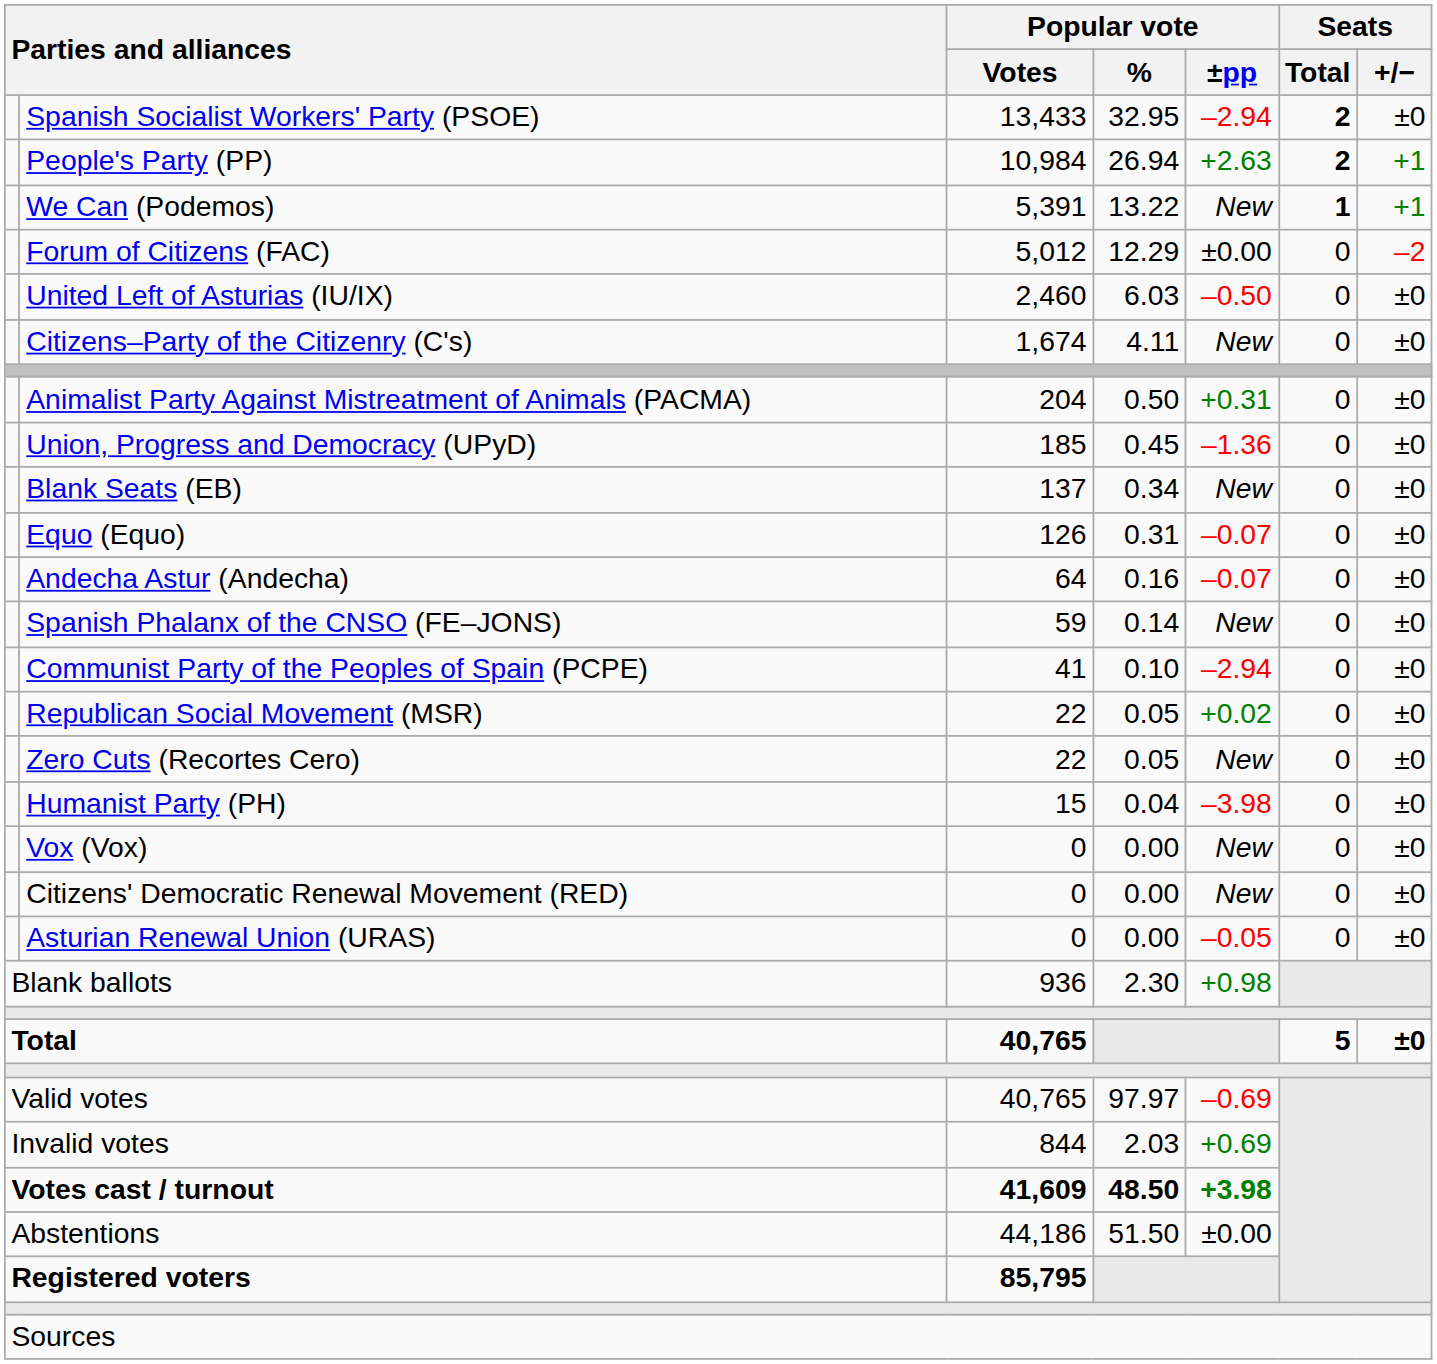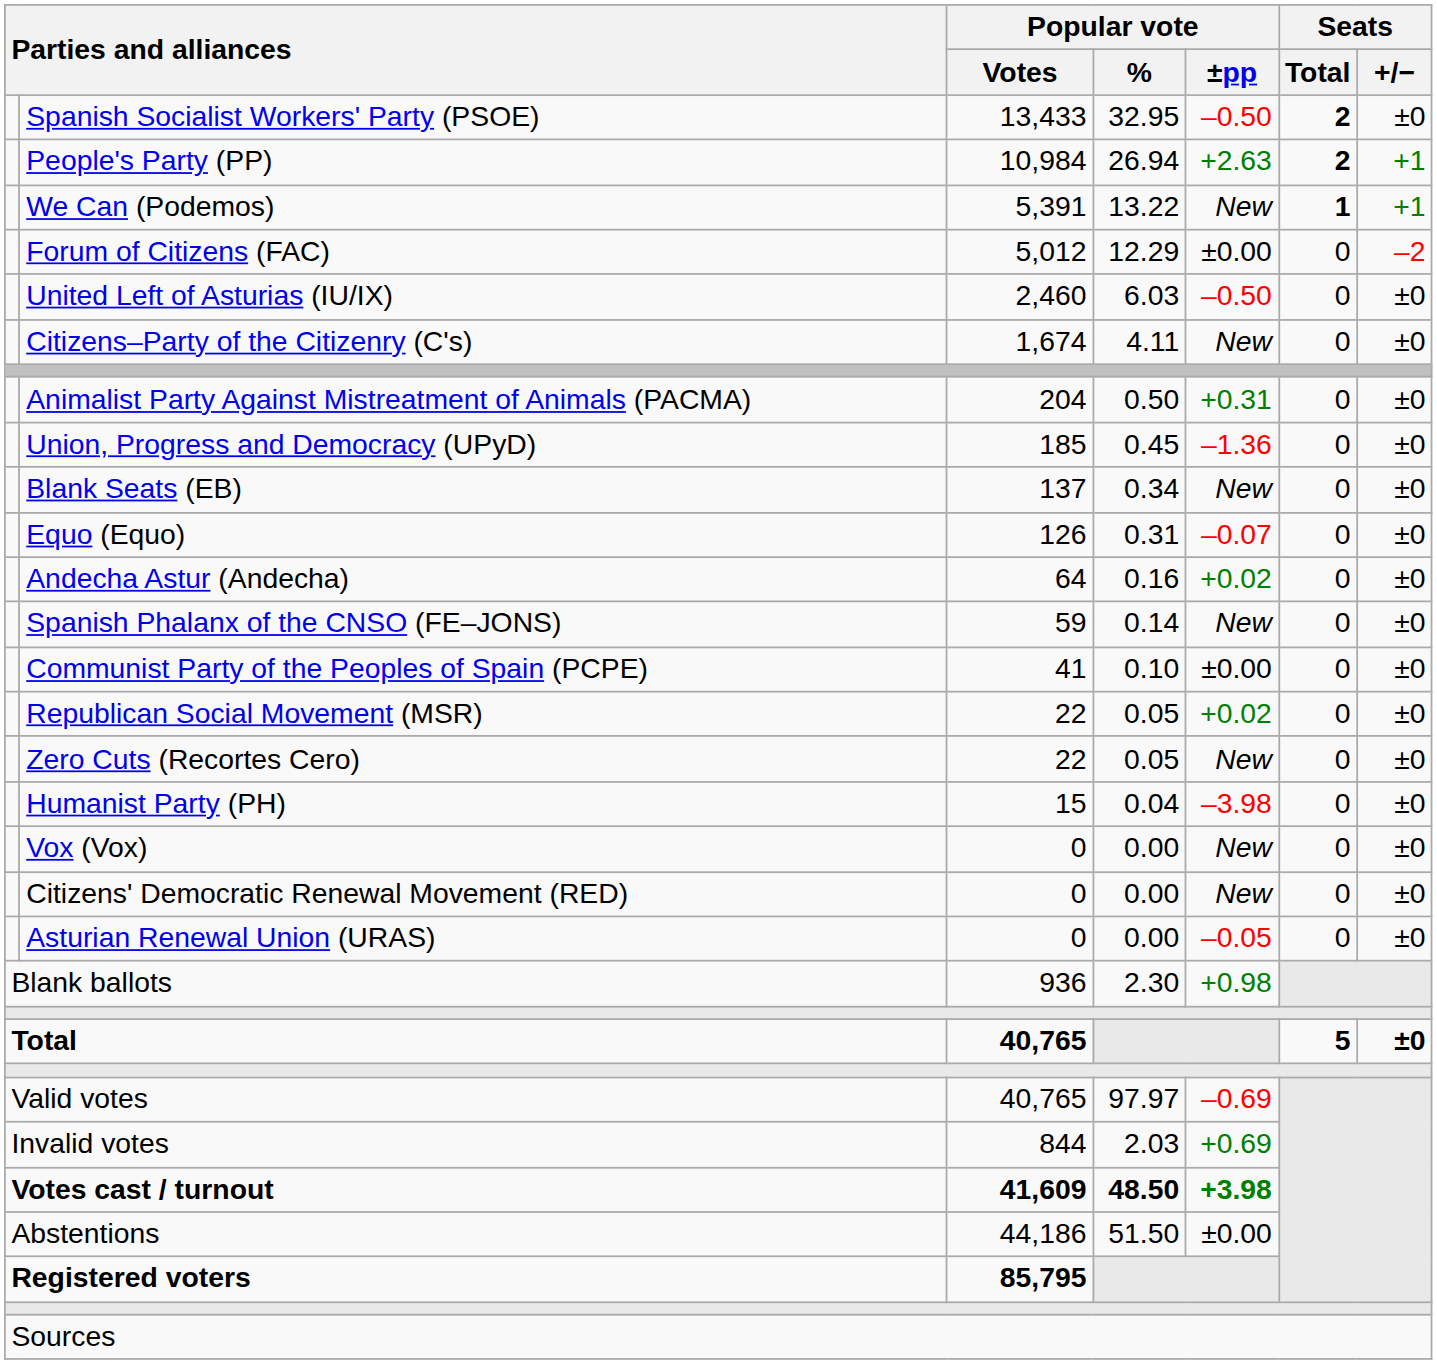(1236, 116) –2.94 -> (1236, 116) –0.50
(1236, 578) –0.07 -> (1236, 578) +0.02
(1236, 668) –2.94 -> (1237, 668) ±0.00
